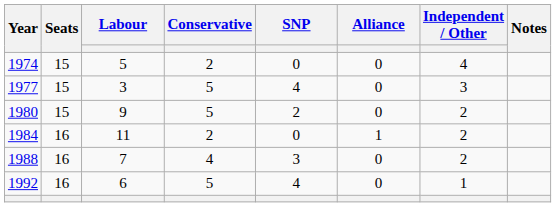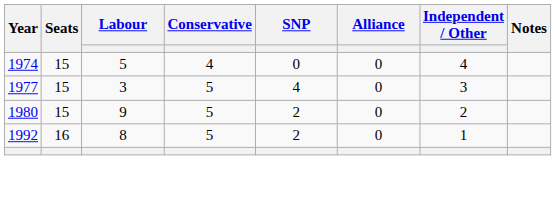(210, 64) 2 -> (210, 64) 4
- row: (23, 135)
- row: (23, 159)
(123, 183) 6 -> (123, 135) 8
(296, 183) 4 -> (296, 135) 2
